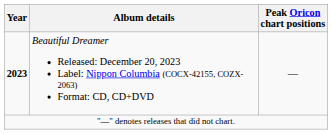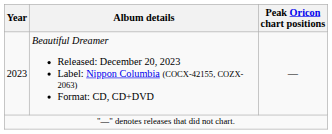(17, 73) bold -> (17, 73) normal
